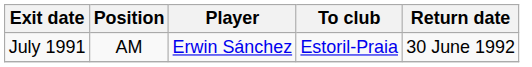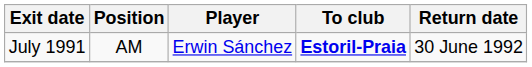(349, 47) normal -> (353, 47) bold
